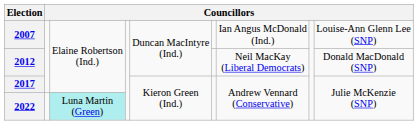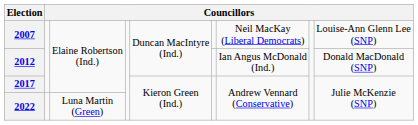(263, 34) Ian Angus McDonald (Ind.) -> (263, 34) Neil MacKay (Liberal Democrats)
(263, 62) Neil MacKay (Liberal Democrats) -> (263, 62) Ian Angus McDonald (Ind.)
(87, 106) paleturquoise background -> (87, 106) no background
